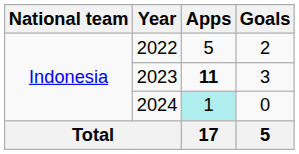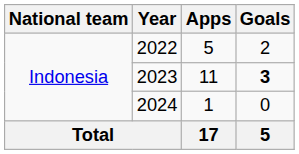(209, 76) bold -> (209, 76) normal
(265, 76) normal -> (265, 76) bold
(209, 105) paleturquoise background -> (209, 105) no background
